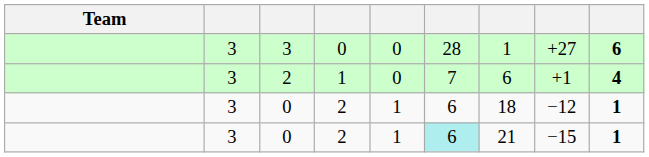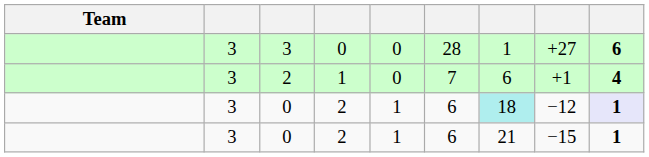(507, 107) no background -> (507, 107) paleturquoise background
(617, 107) no background -> (617, 107) lavender background
(452, 136) paleturquoise background -> (452, 136) no background
